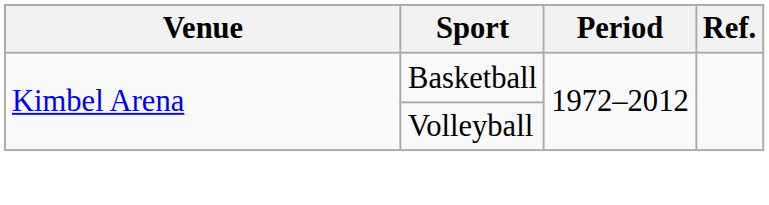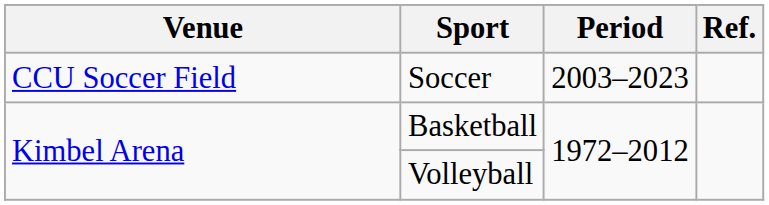+ row: (450, 77)
